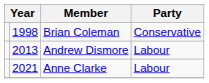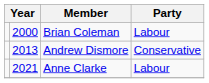(25, 31) 1998 -> (25, 31) 2000
(167, 31) Conservative -> (152, 31) Labour
(152, 50) Labour -> (167, 50) Conservative
